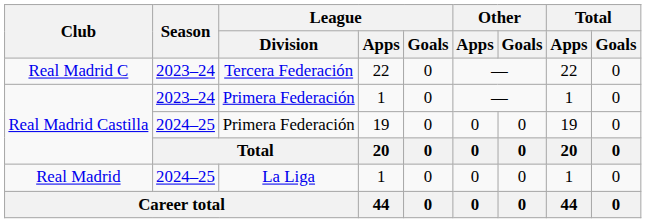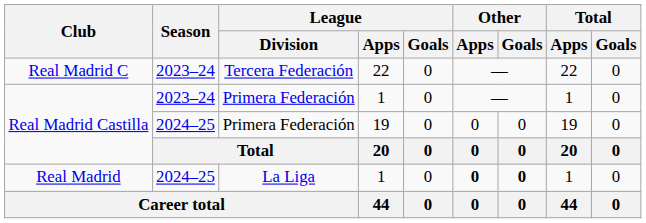(475, 177) normal -> (475, 177) bold
(522, 177) normal -> (522, 177) bold
